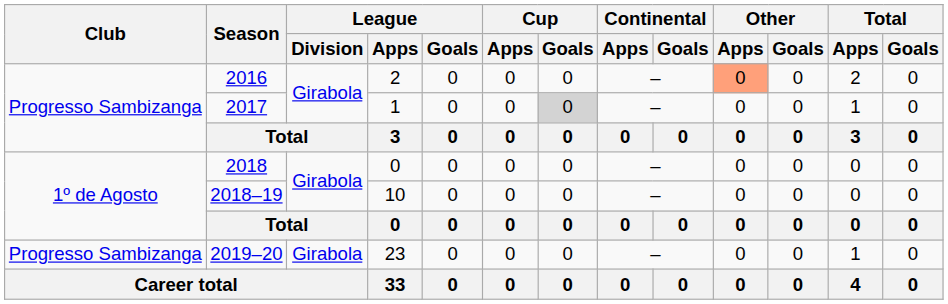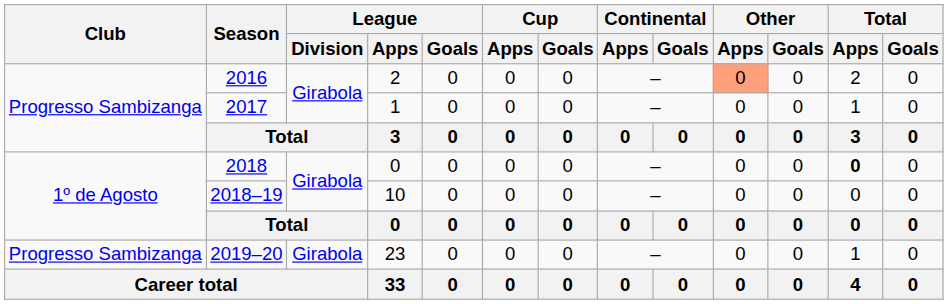(568, 107) lightgrey background -> (568, 107) no background
(855, 166) normal -> (855, 166) bold
